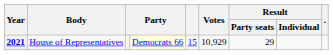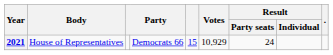(158, 42) lightyellow background -> (158, 42) no background
(270, 42) 29 -> (270, 42) 24
